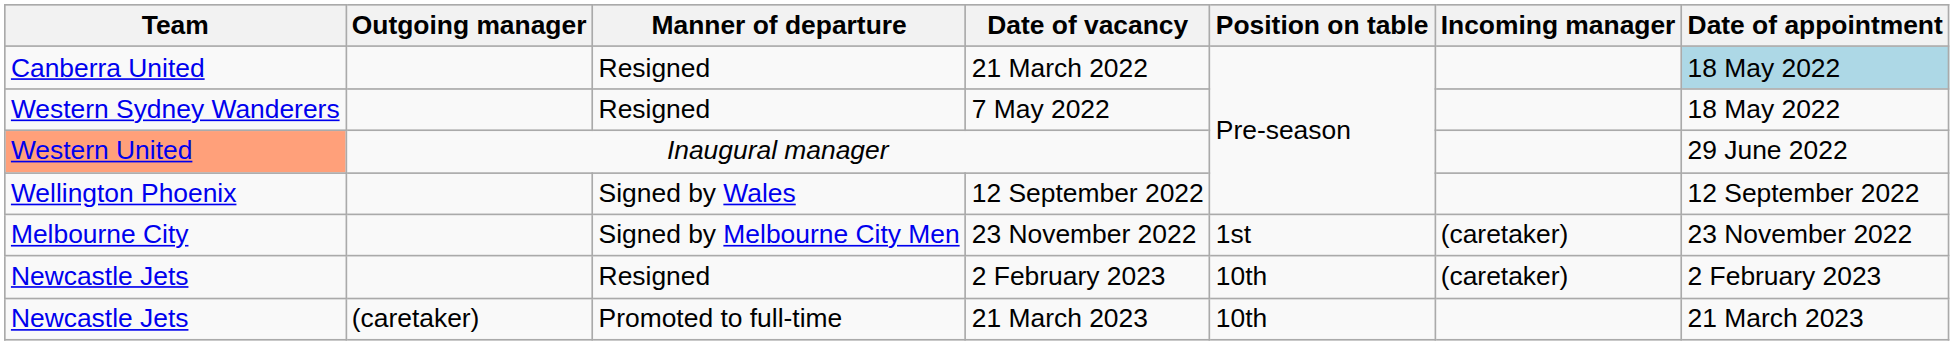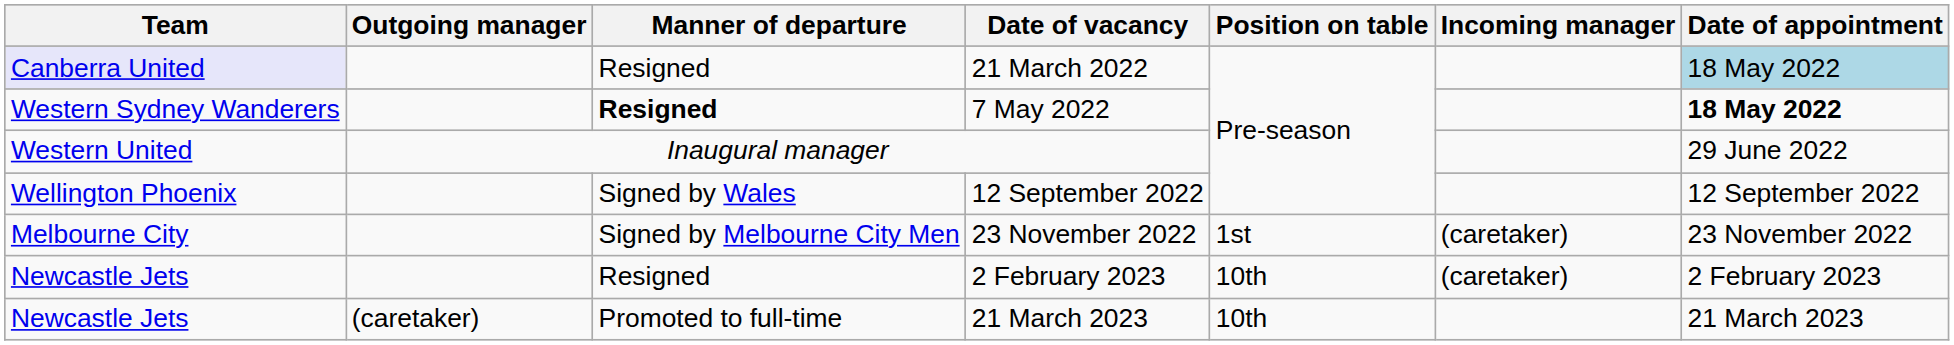(108, 67) no background -> (108, 67) lavender background
(654, 109) normal -> (658, 109) bold
(1764, 109) normal -> (1765, 109) bold
(102, 151) lightsalmon background -> (102, 151) no background
